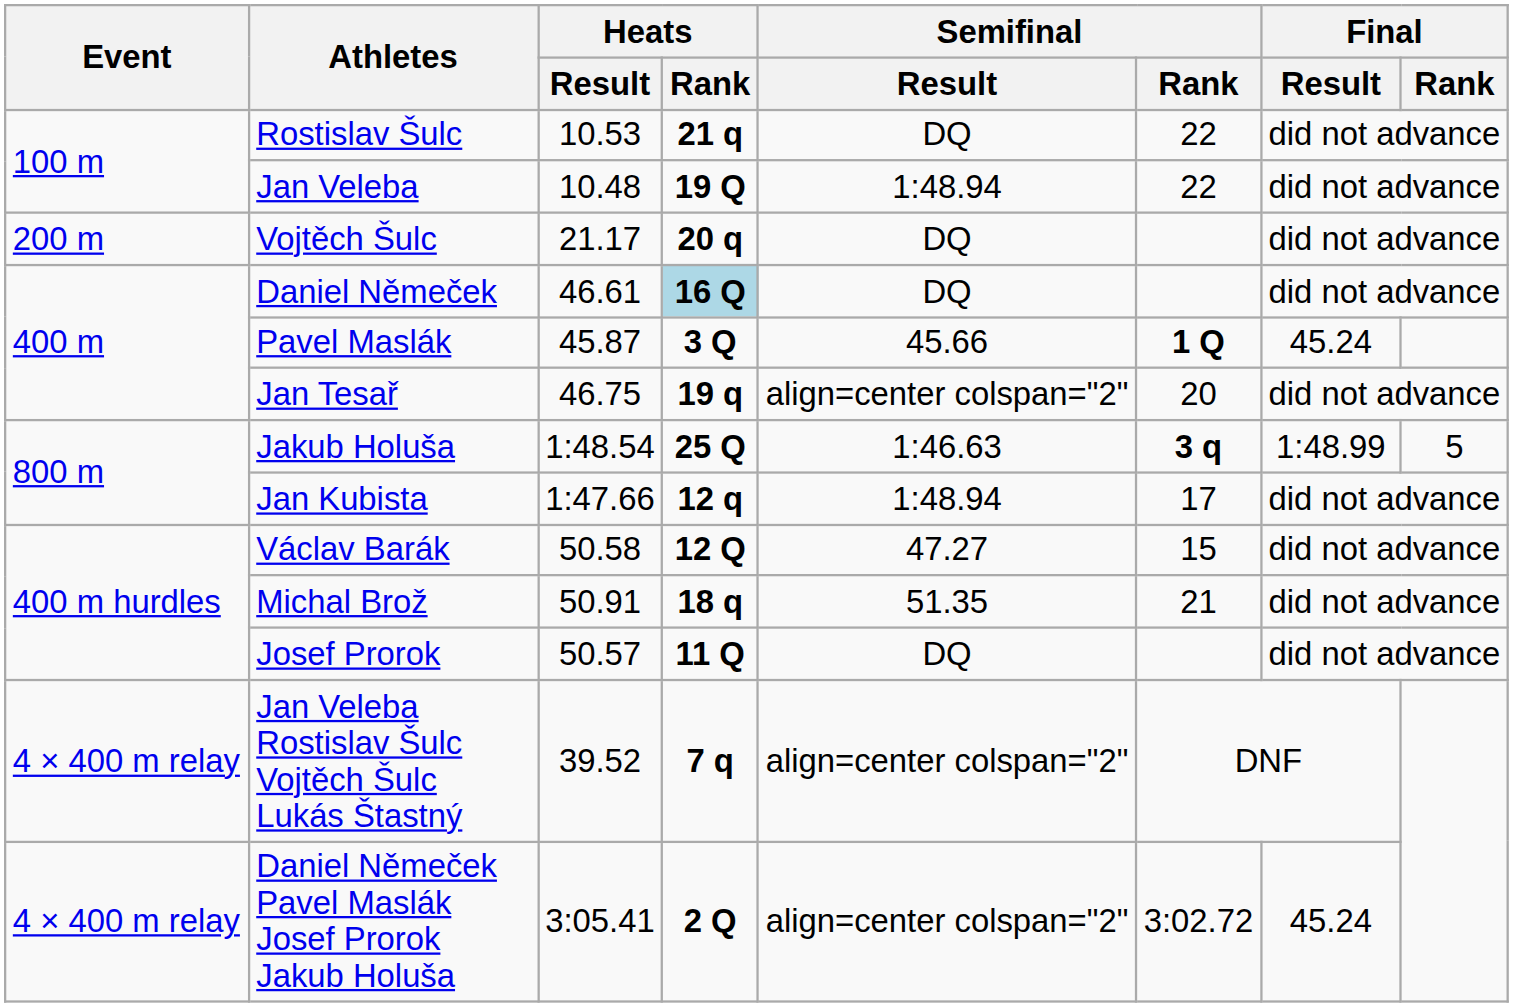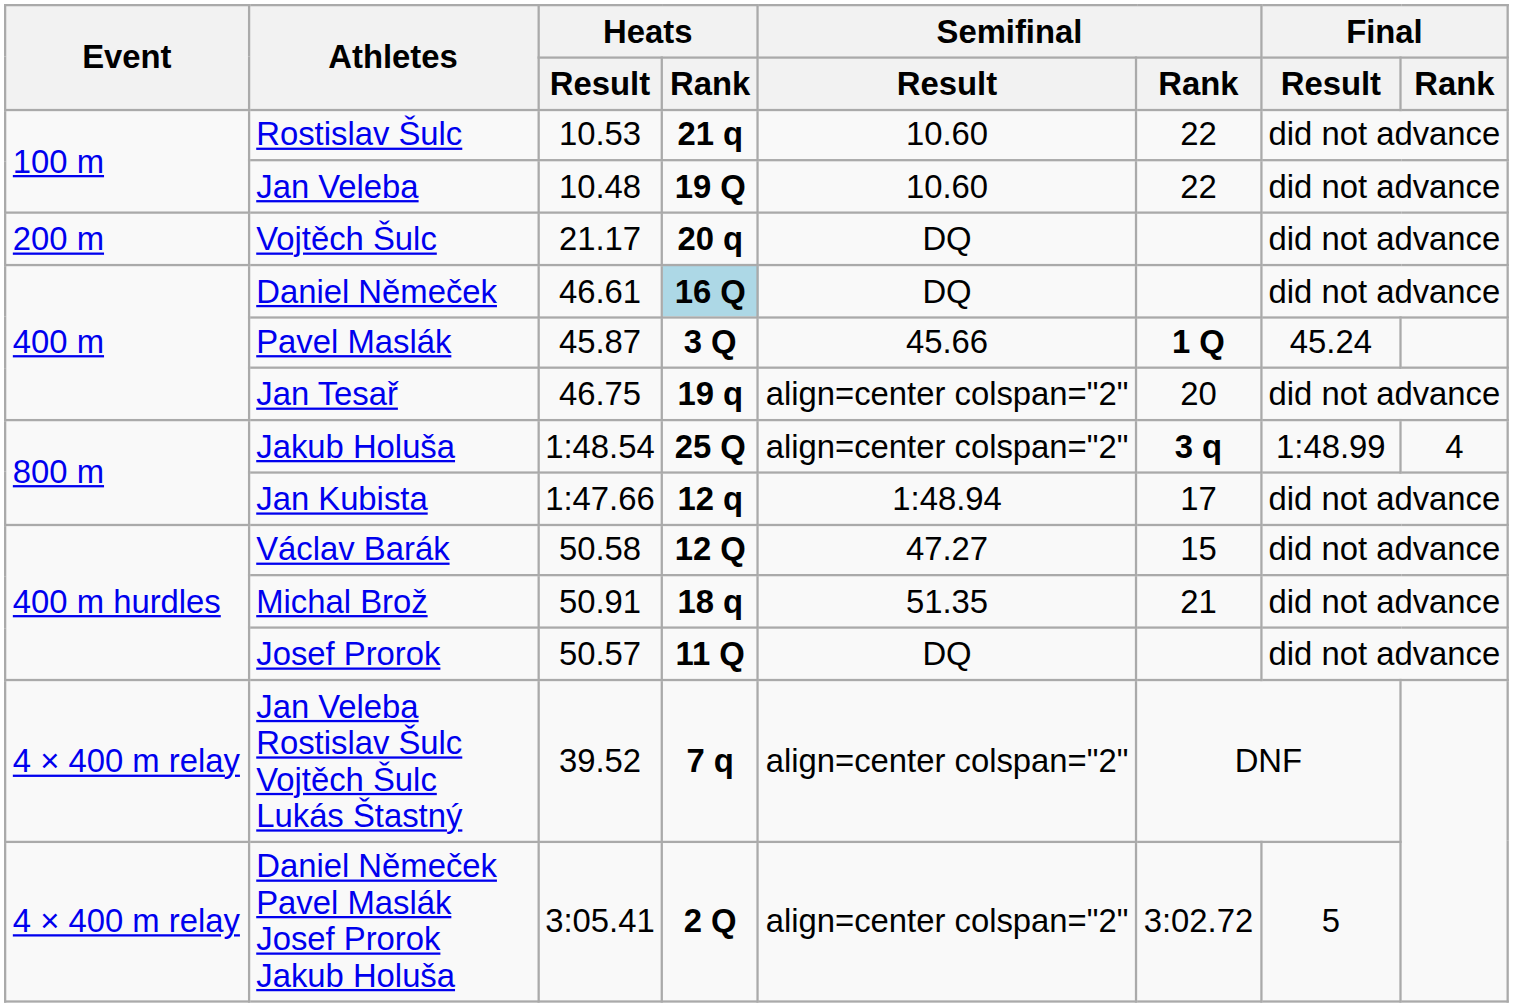(947, 135) DQ -> (947, 135) 10.60
(947, 187) 1:48.94 -> (947, 187) 10.60
(947, 446) 1:46.63 -> (947, 446) align=center colspan="2"
(1454, 446) 5 -> (1454, 446) 4
(1331, 922) 45.24 -> (1331, 922) 5
